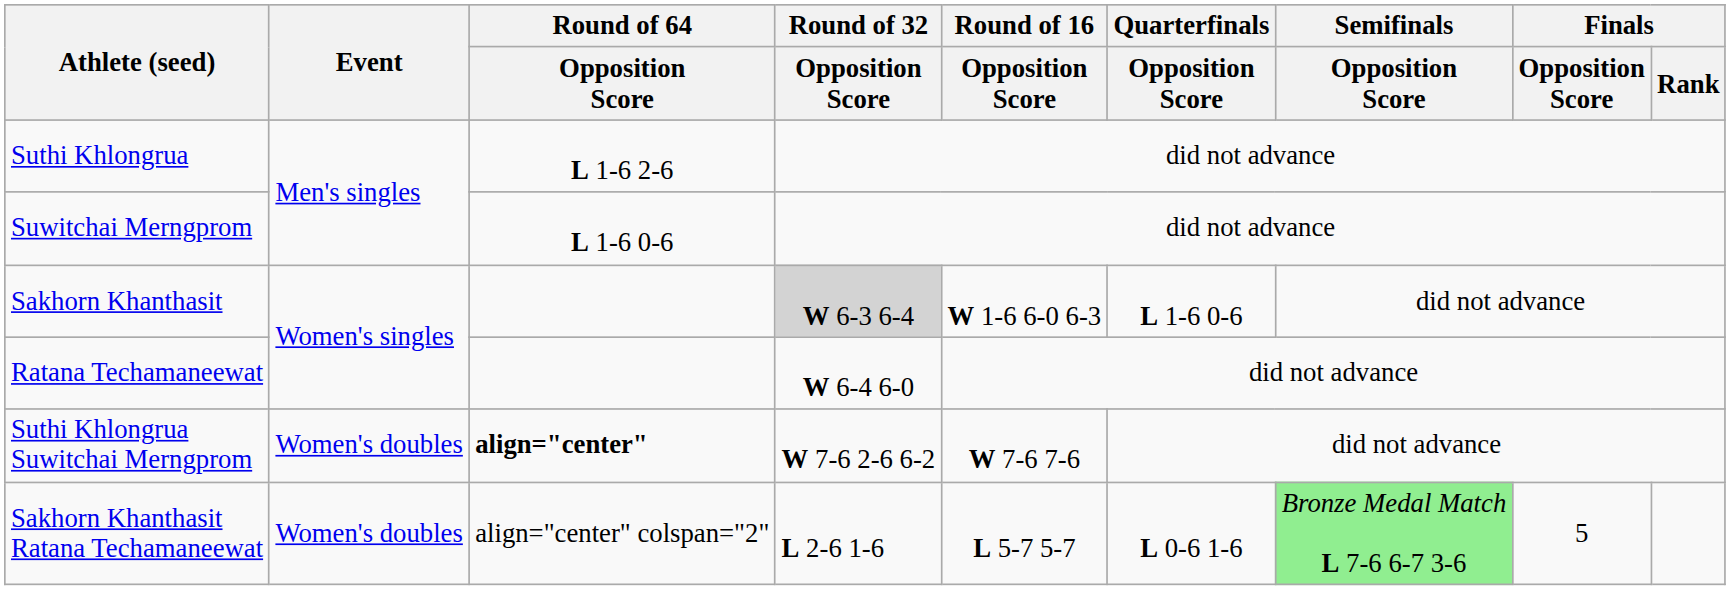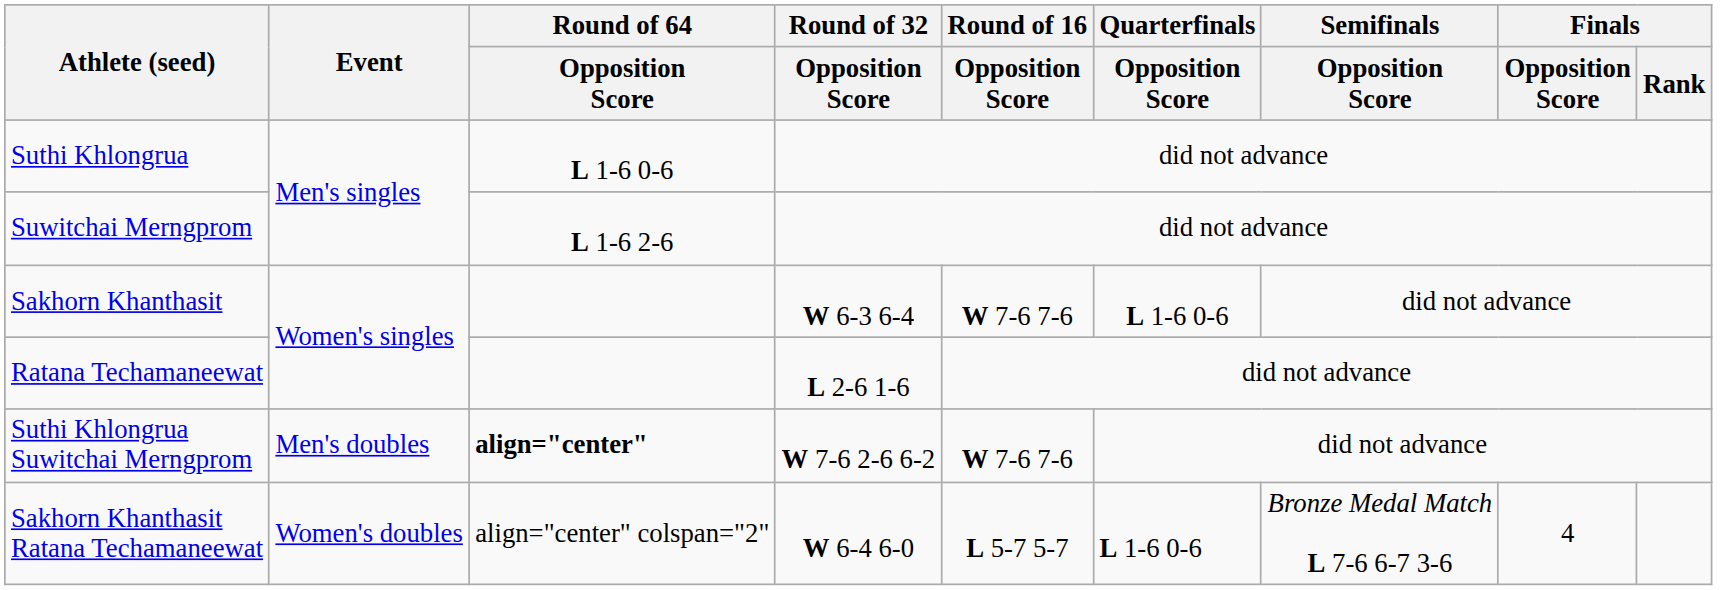(622, 170) L 1-6 2-6 -> (622, 170) L 1-6 0-6
(622, 242) L 1-6 0-6 -> (622, 242) L 1-6 2-6
(858, 315) lightgrey background -> (858, 315) no background
(1024, 315) W 1-6 6-0 6-3 -> (1017, 315) W 7-6 7-6
(858, 387) W 6-4 6-0 -> (858, 387) L 2-6 1-6
(369, 445) Women's doubles -> (352, 445) Men's doubles
(833, 547) L 2-6 1-6 -> (858, 547) W 6-4 6-0
(1191, 547) L 0-6 1-6 -> (1151, 547) L 1-6 0-6
(1394, 532) lightgreen background -> (1380, 532) no background
(1582, 532) 5 -> (1568, 532) 4
